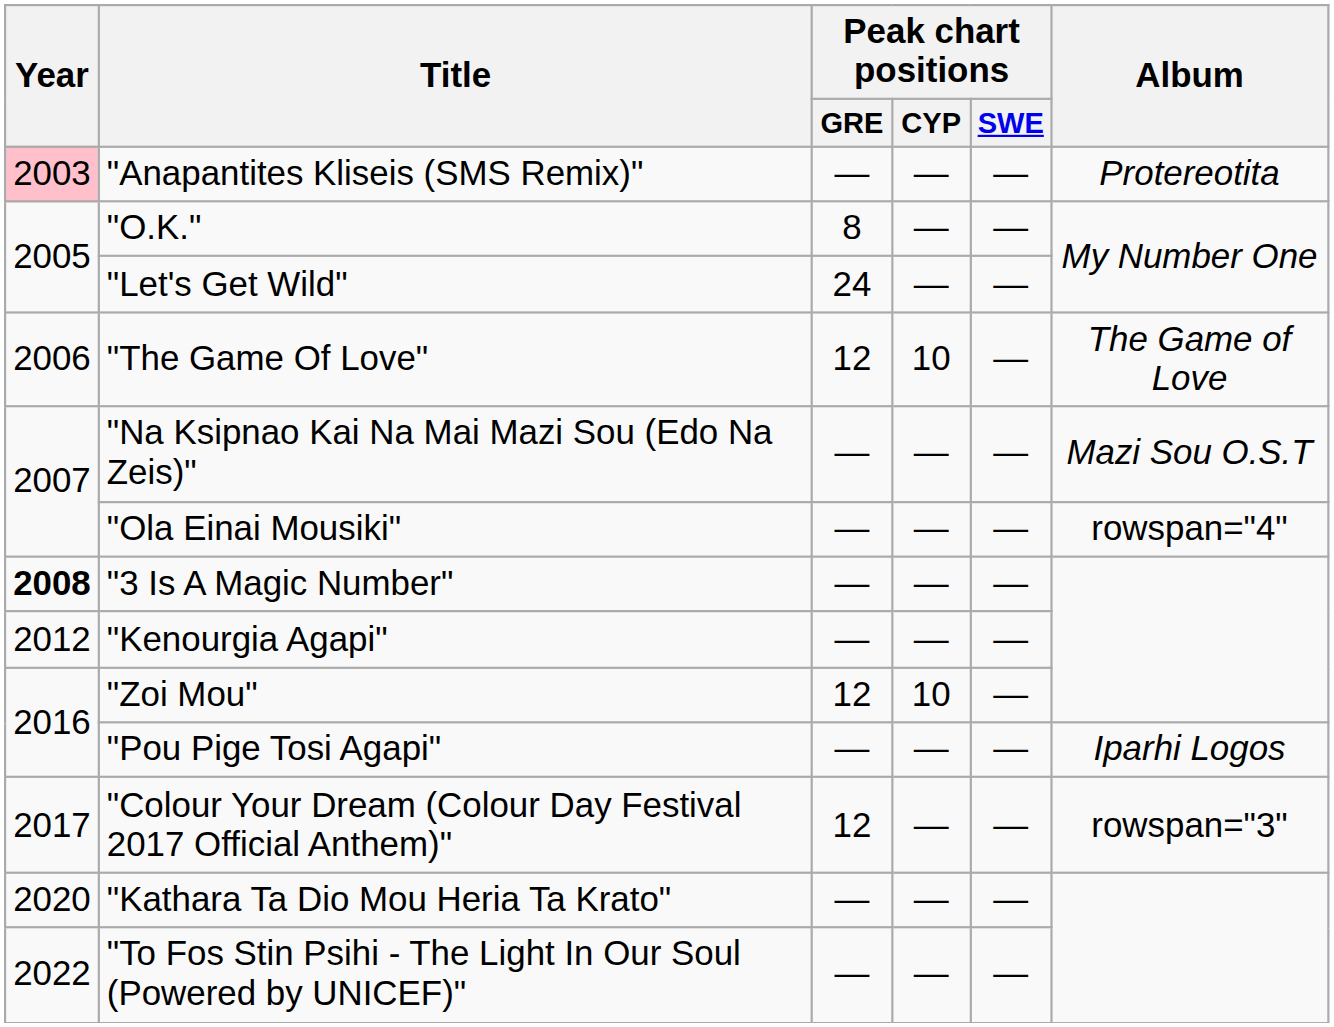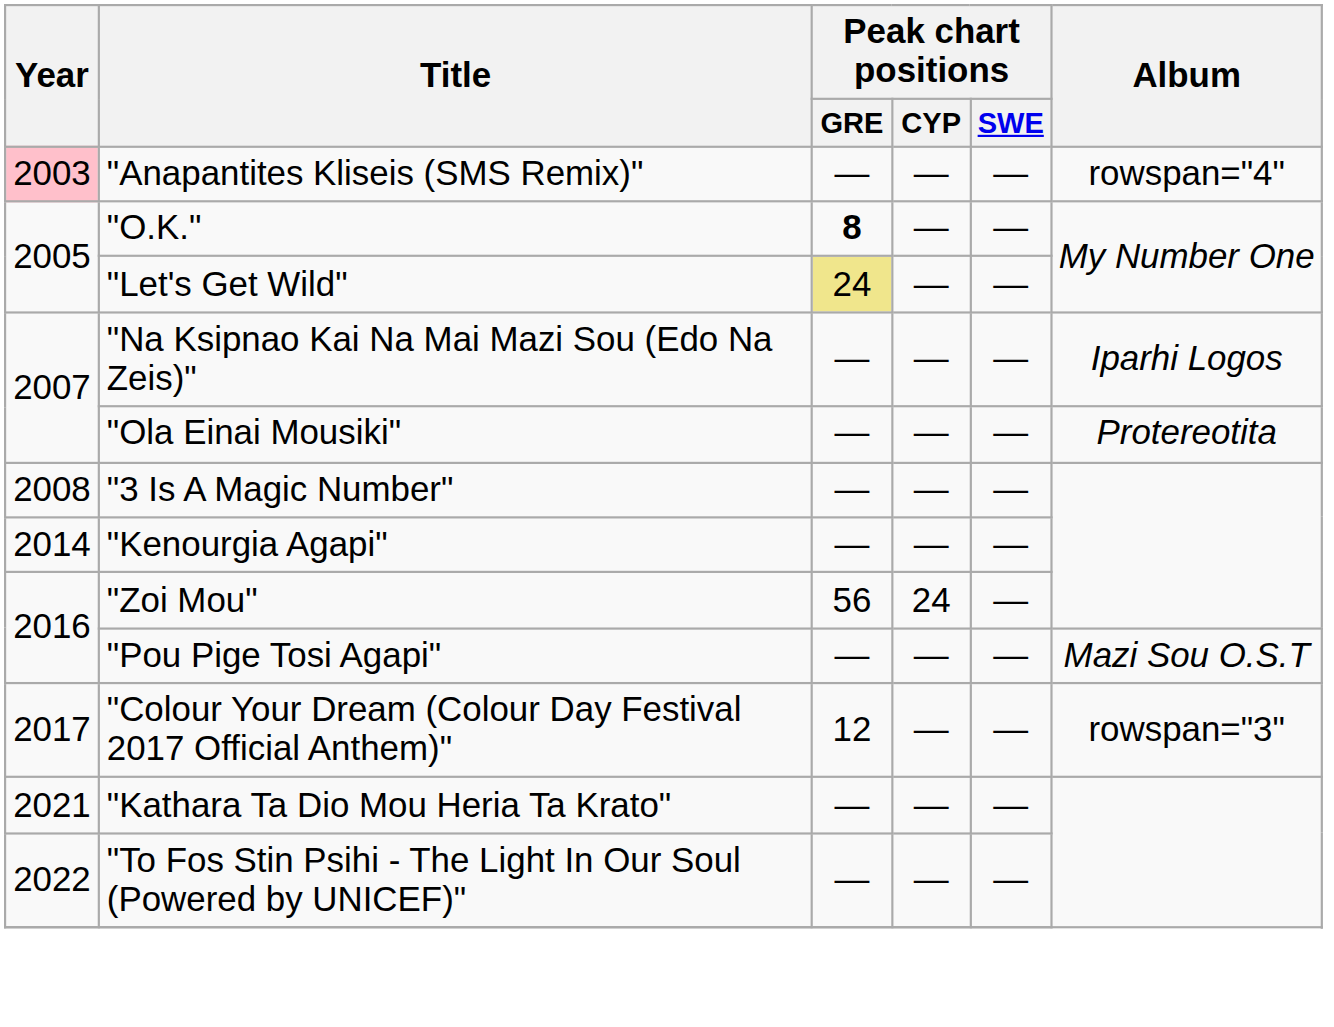(1190, 173) Protereotita -> (1187, 173) rowspan="4"
(852, 228) normal -> (852, 228) bold
(852, 283) no background -> (852, 283) khaki background
- row: (267, 358)
(1190, 453) Mazi Sou O.S.T -> (1187, 358) Iparhi Logos
(1190, 528) rowspan="4" -> (1187, 433) Protereotita
(52, 583) bold -> (52, 489) normal
(52, 638) 2012 -> (52, 544) 2014
(852, 694) 12 -> (852, 599) 56
(931, 694) 10 -> (931, 599) 24
(1190, 749) Iparhi Logos -> (1187, 654) Mazi Sou O.S.T
(52, 899) 2020 -> (52, 804) 2021
